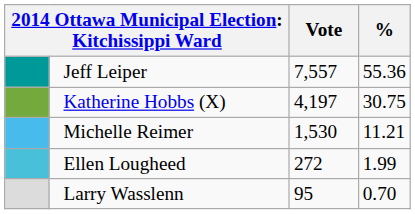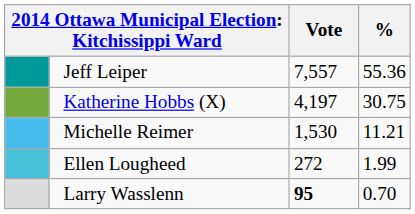(303, 193) normal -> (303, 193) bold
